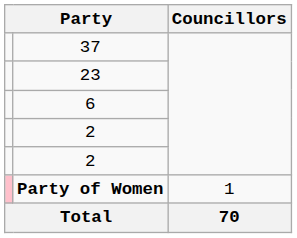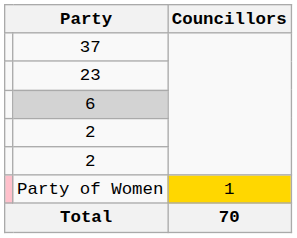(90, 104) no background -> (90, 104) lightgrey background
(90, 189) bold -> (90, 189) normal
(229, 189) no background -> (229, 189) gold background
